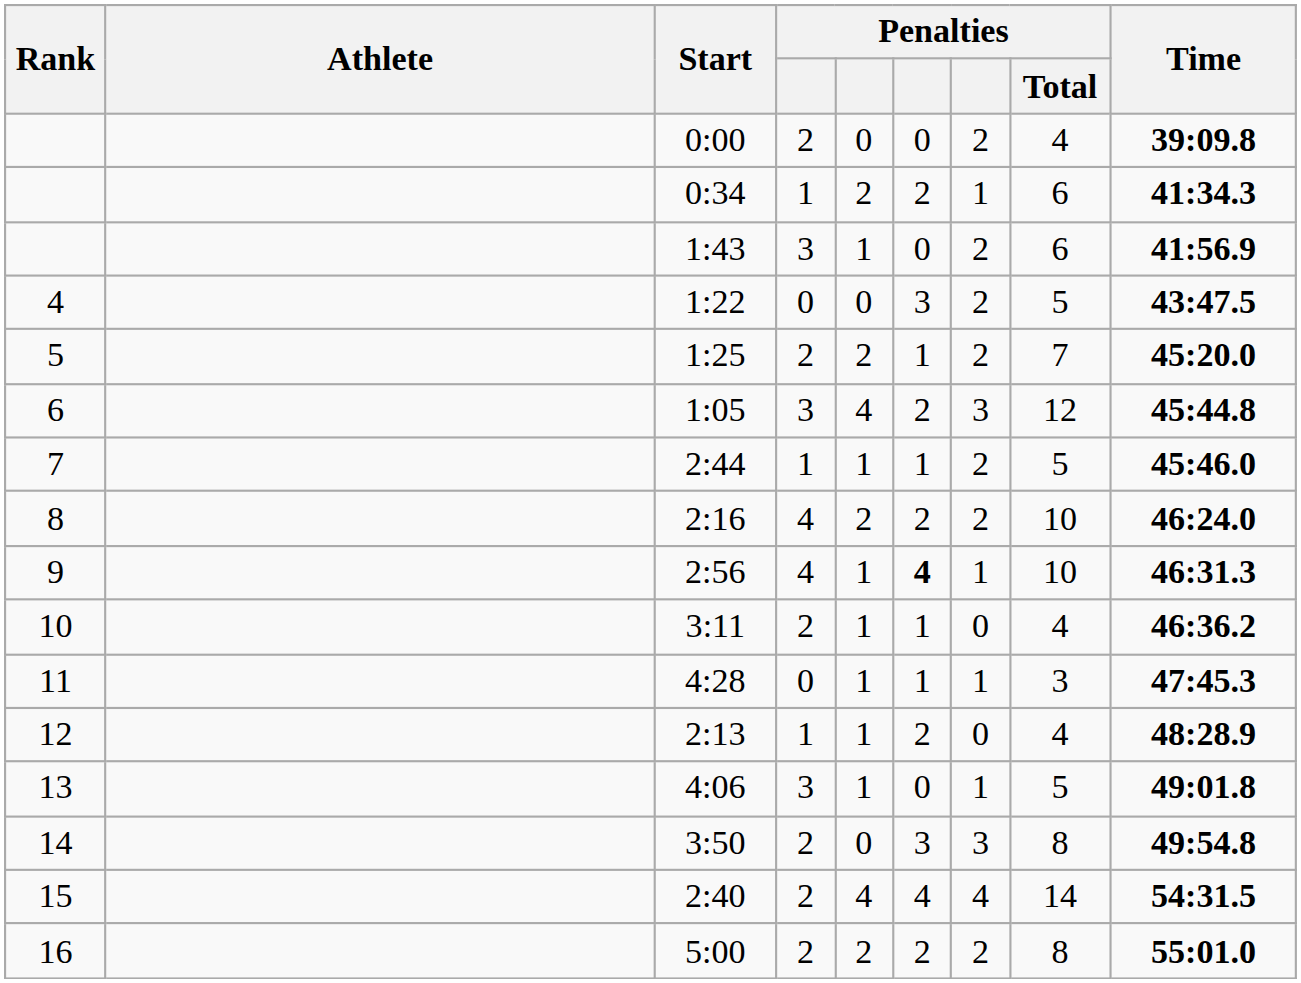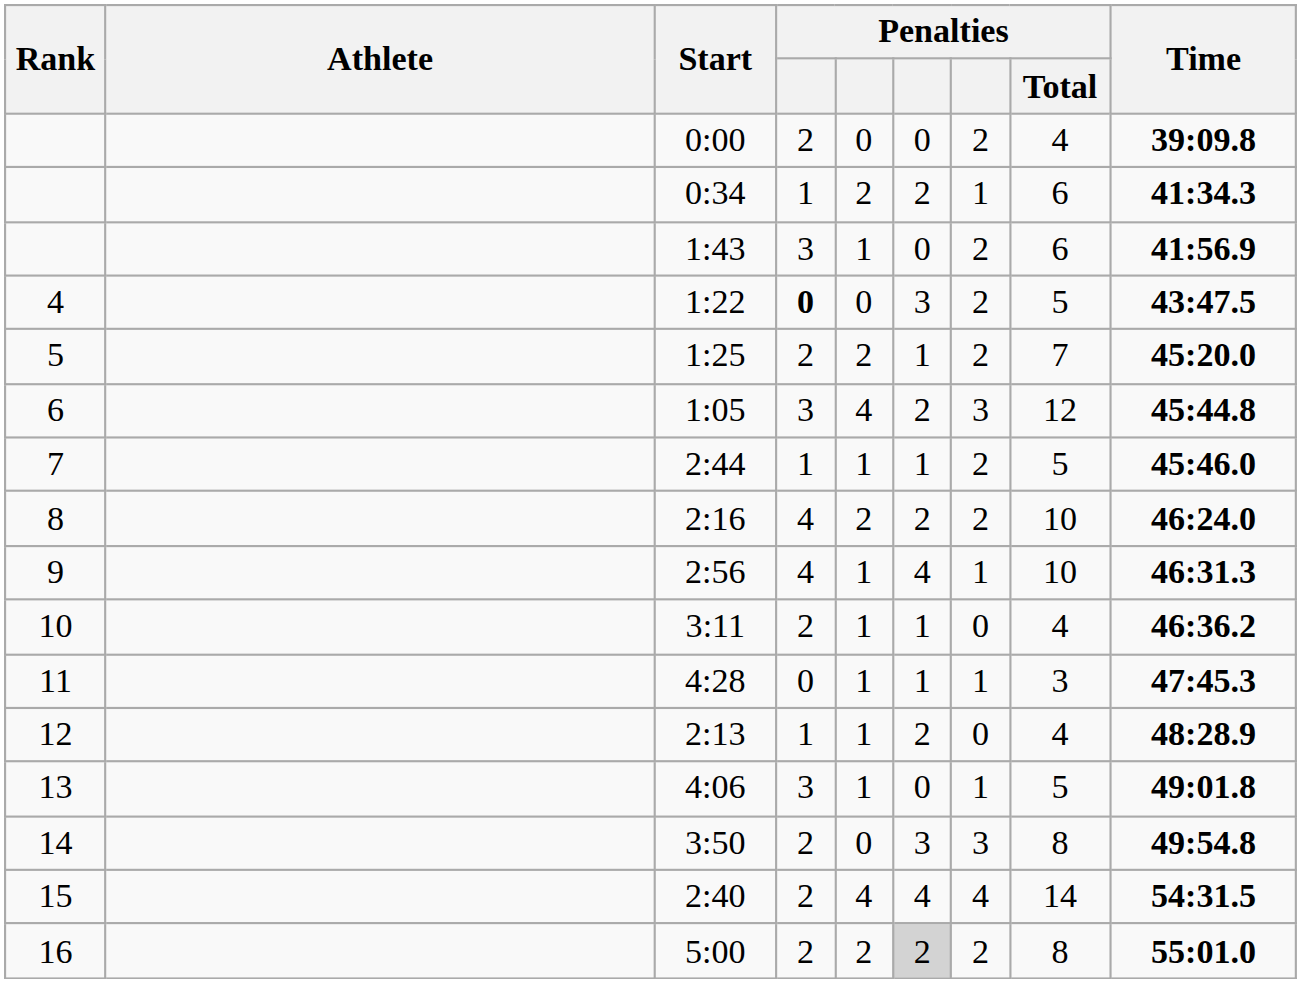(806, 301) normal -> (806, 301) bold
(922, 572) bold -> (922, 572) normal
(922, 950) no background -> (922, 950) lightgrey background
